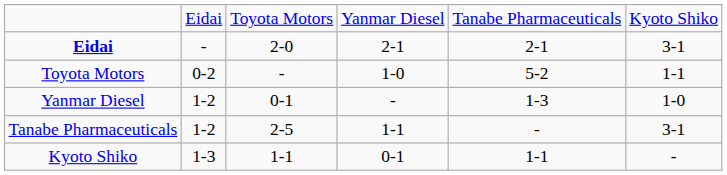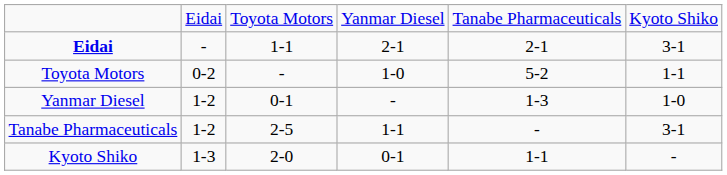(282, 45) 2-0 -> (282, 45) 1-1
(282, 156) 1-1 -> (282, 156) 2-0
